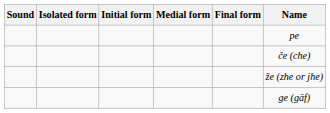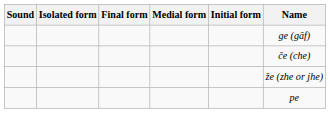columns swapped: (238, 15) <-> (126, 15)
(294, 35) pe -> (294, 35) ge (gāf)
(294, 98) ge (gāf) -> (294, 98) pe
